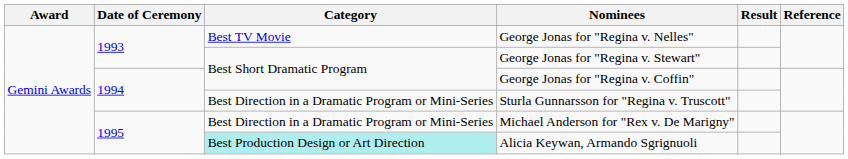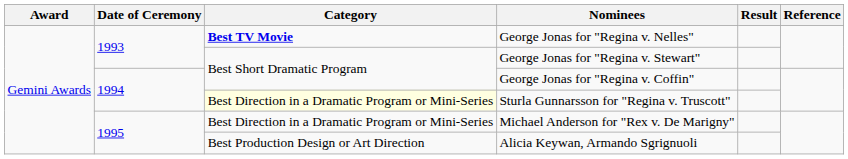(249, 36) normal -> (250, 36) bold
(350, 100) no background -> (350, 100) lightyellow background
(316, 143) paleturquoise background -> (316, 143) no background
